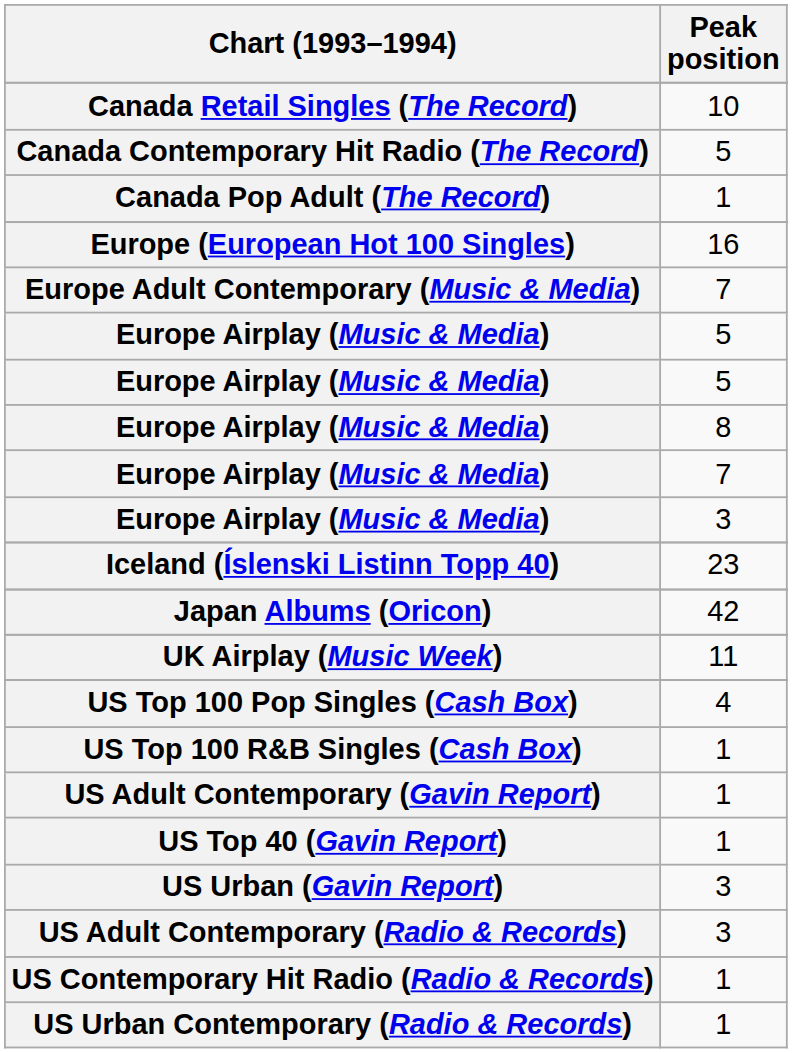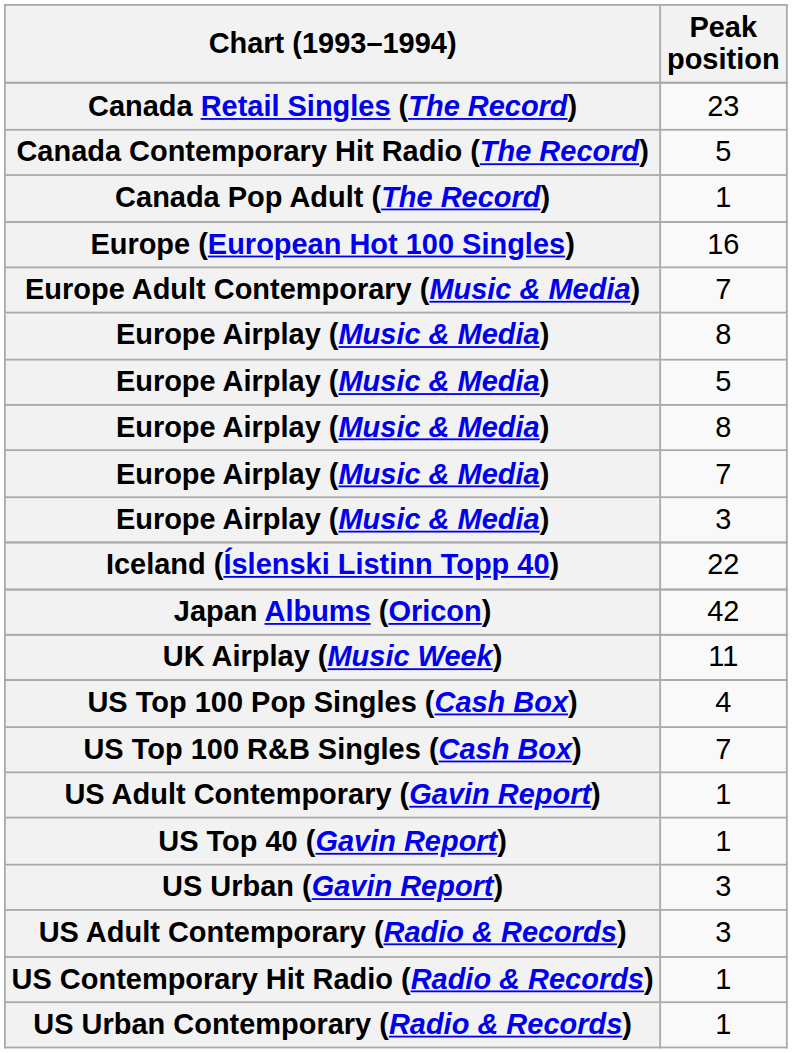(723, 105) 10 -> (723, 105) 23
(723, 335) 5 -> (723, 335) 8
(723, 565) 23 -> (723, 565) 22
(723, 748) 1 -> (723, 748) 7
